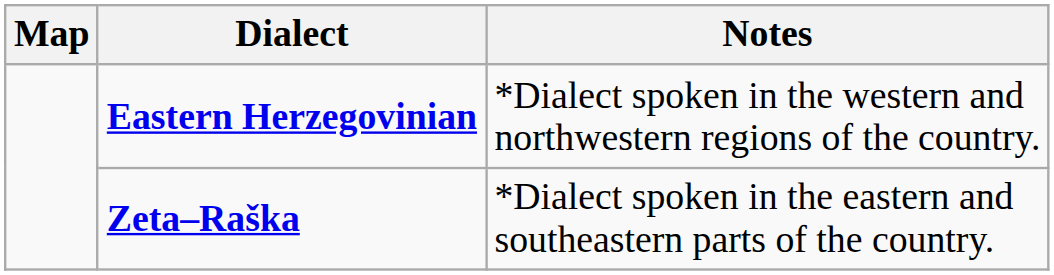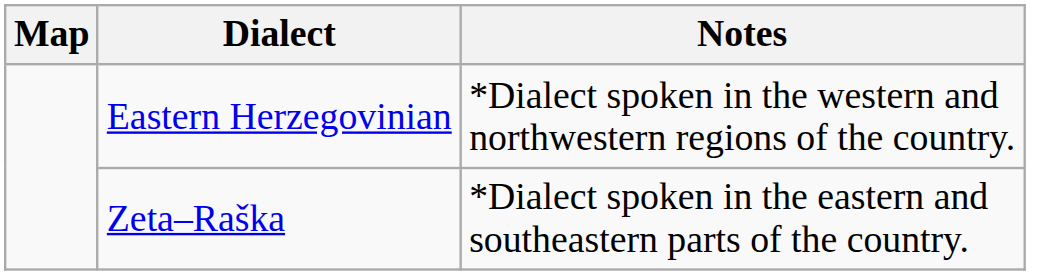(292, 115) bold -> (279, 115) normal
(203, 217) bold -> (196, 217) normal
